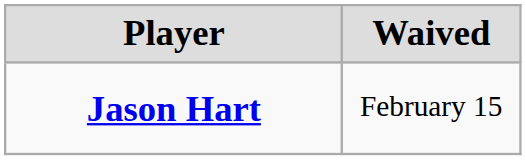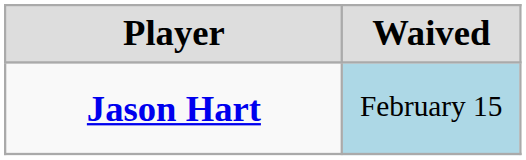(431, 108) no background -> (431, 108) lightblue background
